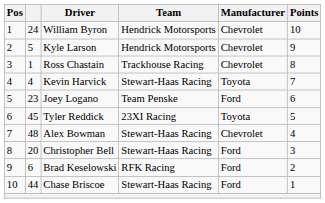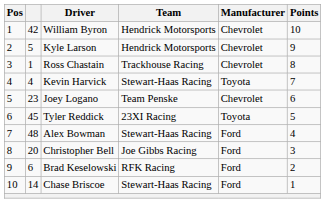(33, 29) 24 -> (33, 29) 42
(231, 98) Ford -> (242, 98) Chevrolet
(242, 132) Chevrolet -> (231, 132) Ford
(166, 150) Stewart-Haas Racing -> (159, 150) Joe Gibbs Racing
(33, 184) 44 -> (33, 184) 14
